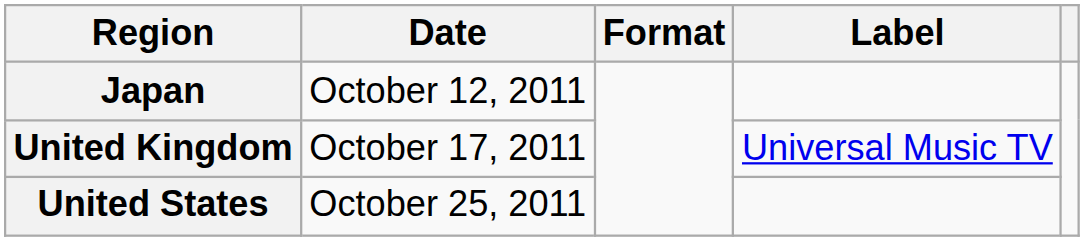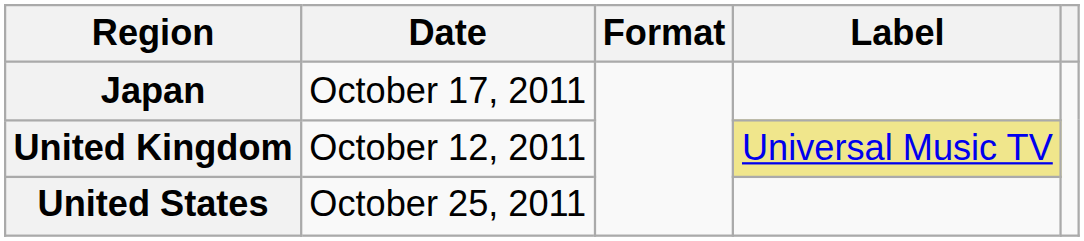(448, 90) October 12, 2011 -> (448, 90) October 17, 2011
(448, 147) October 17, 2011 -> (448, 147) October 12, 2011
(897, 147) no background -> (897, 147) khaki background
